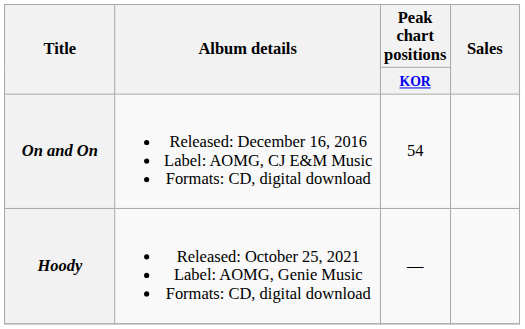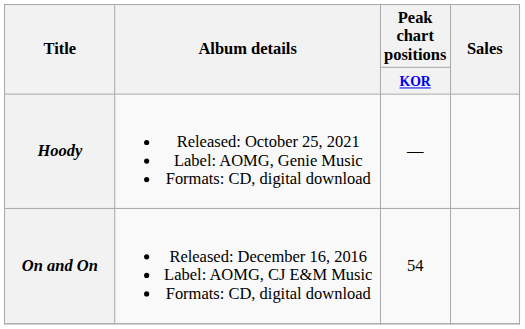rows swapped: (60, 151) <-> (60, 265)
